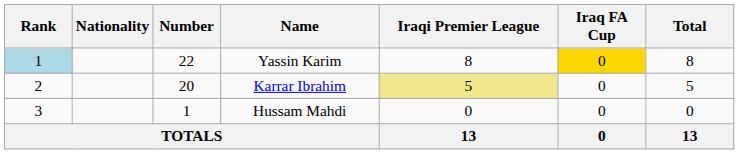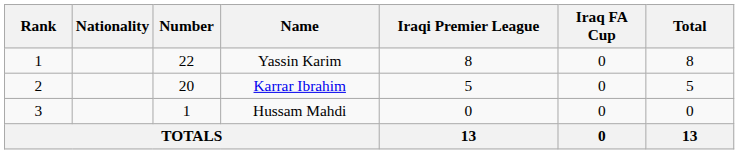(38, 60) lightblue background -> (38, 60) no background
(602, 60) gold background -> (602, 60) no background
(468, 86) khaki background -> (468, 86) no background
